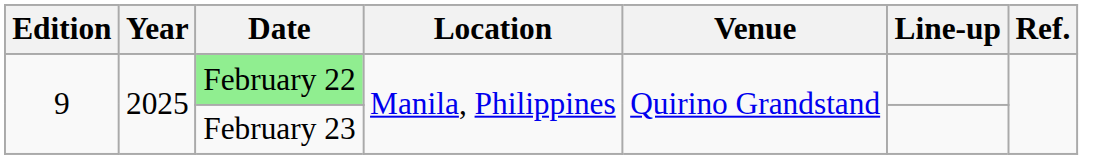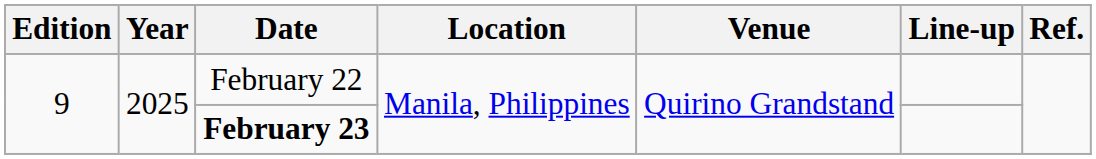(279, 79) lightgreen background -> (286, 79) no background
(279, 128) normal -> (286, 128) bold
